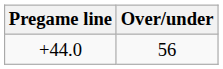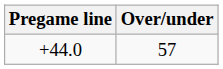(167, 49) 56 -> (167, 49) 57
